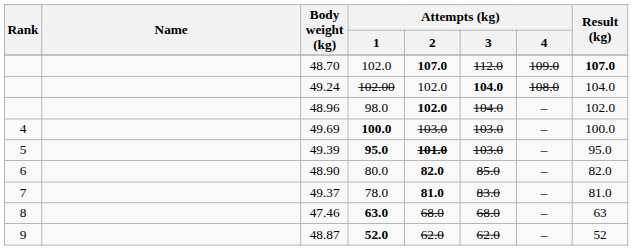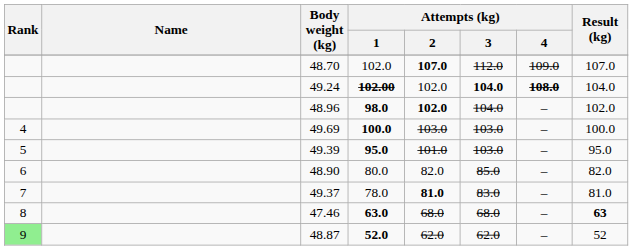(600, 65) bold -> (600, 65) normal
(376, 87) normal -> (376, 87) bold
(544, 87) normal -> (544, 87) bold
(376, 108) normal -> (376, 108) bold
(432, 150) bold -> (432, 150) normal
(432, 171) bold -> (432, 171) normal
(600, 213) normal -> (600, 213) bold
(23, 234) no background -> (23, 234) lightgreen background
